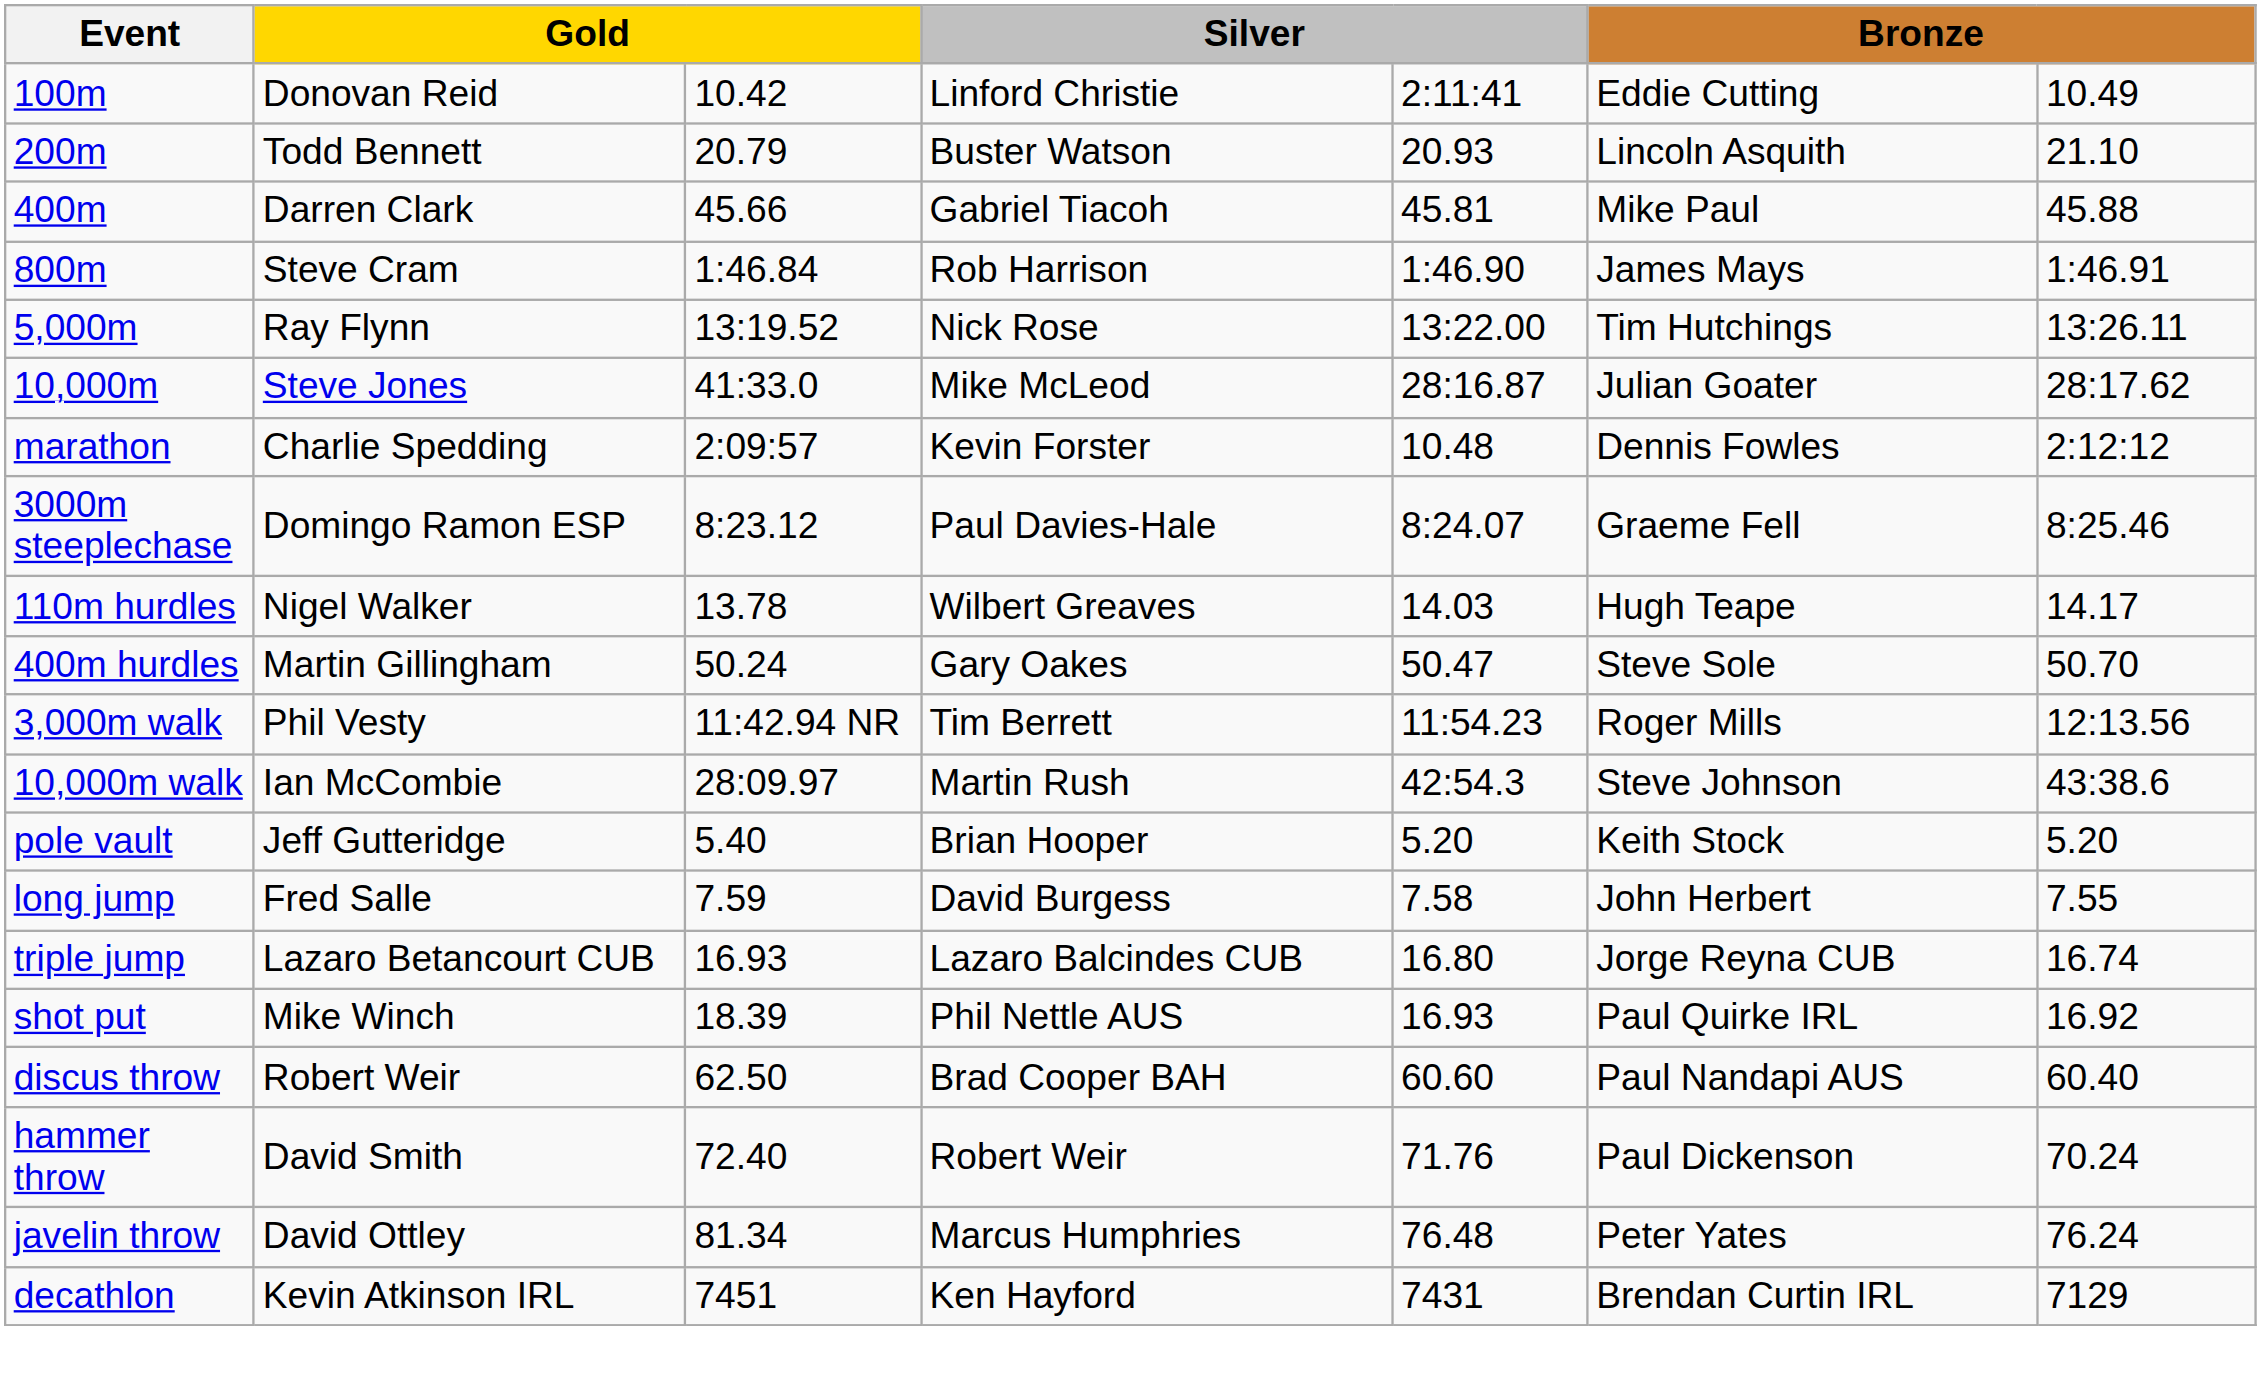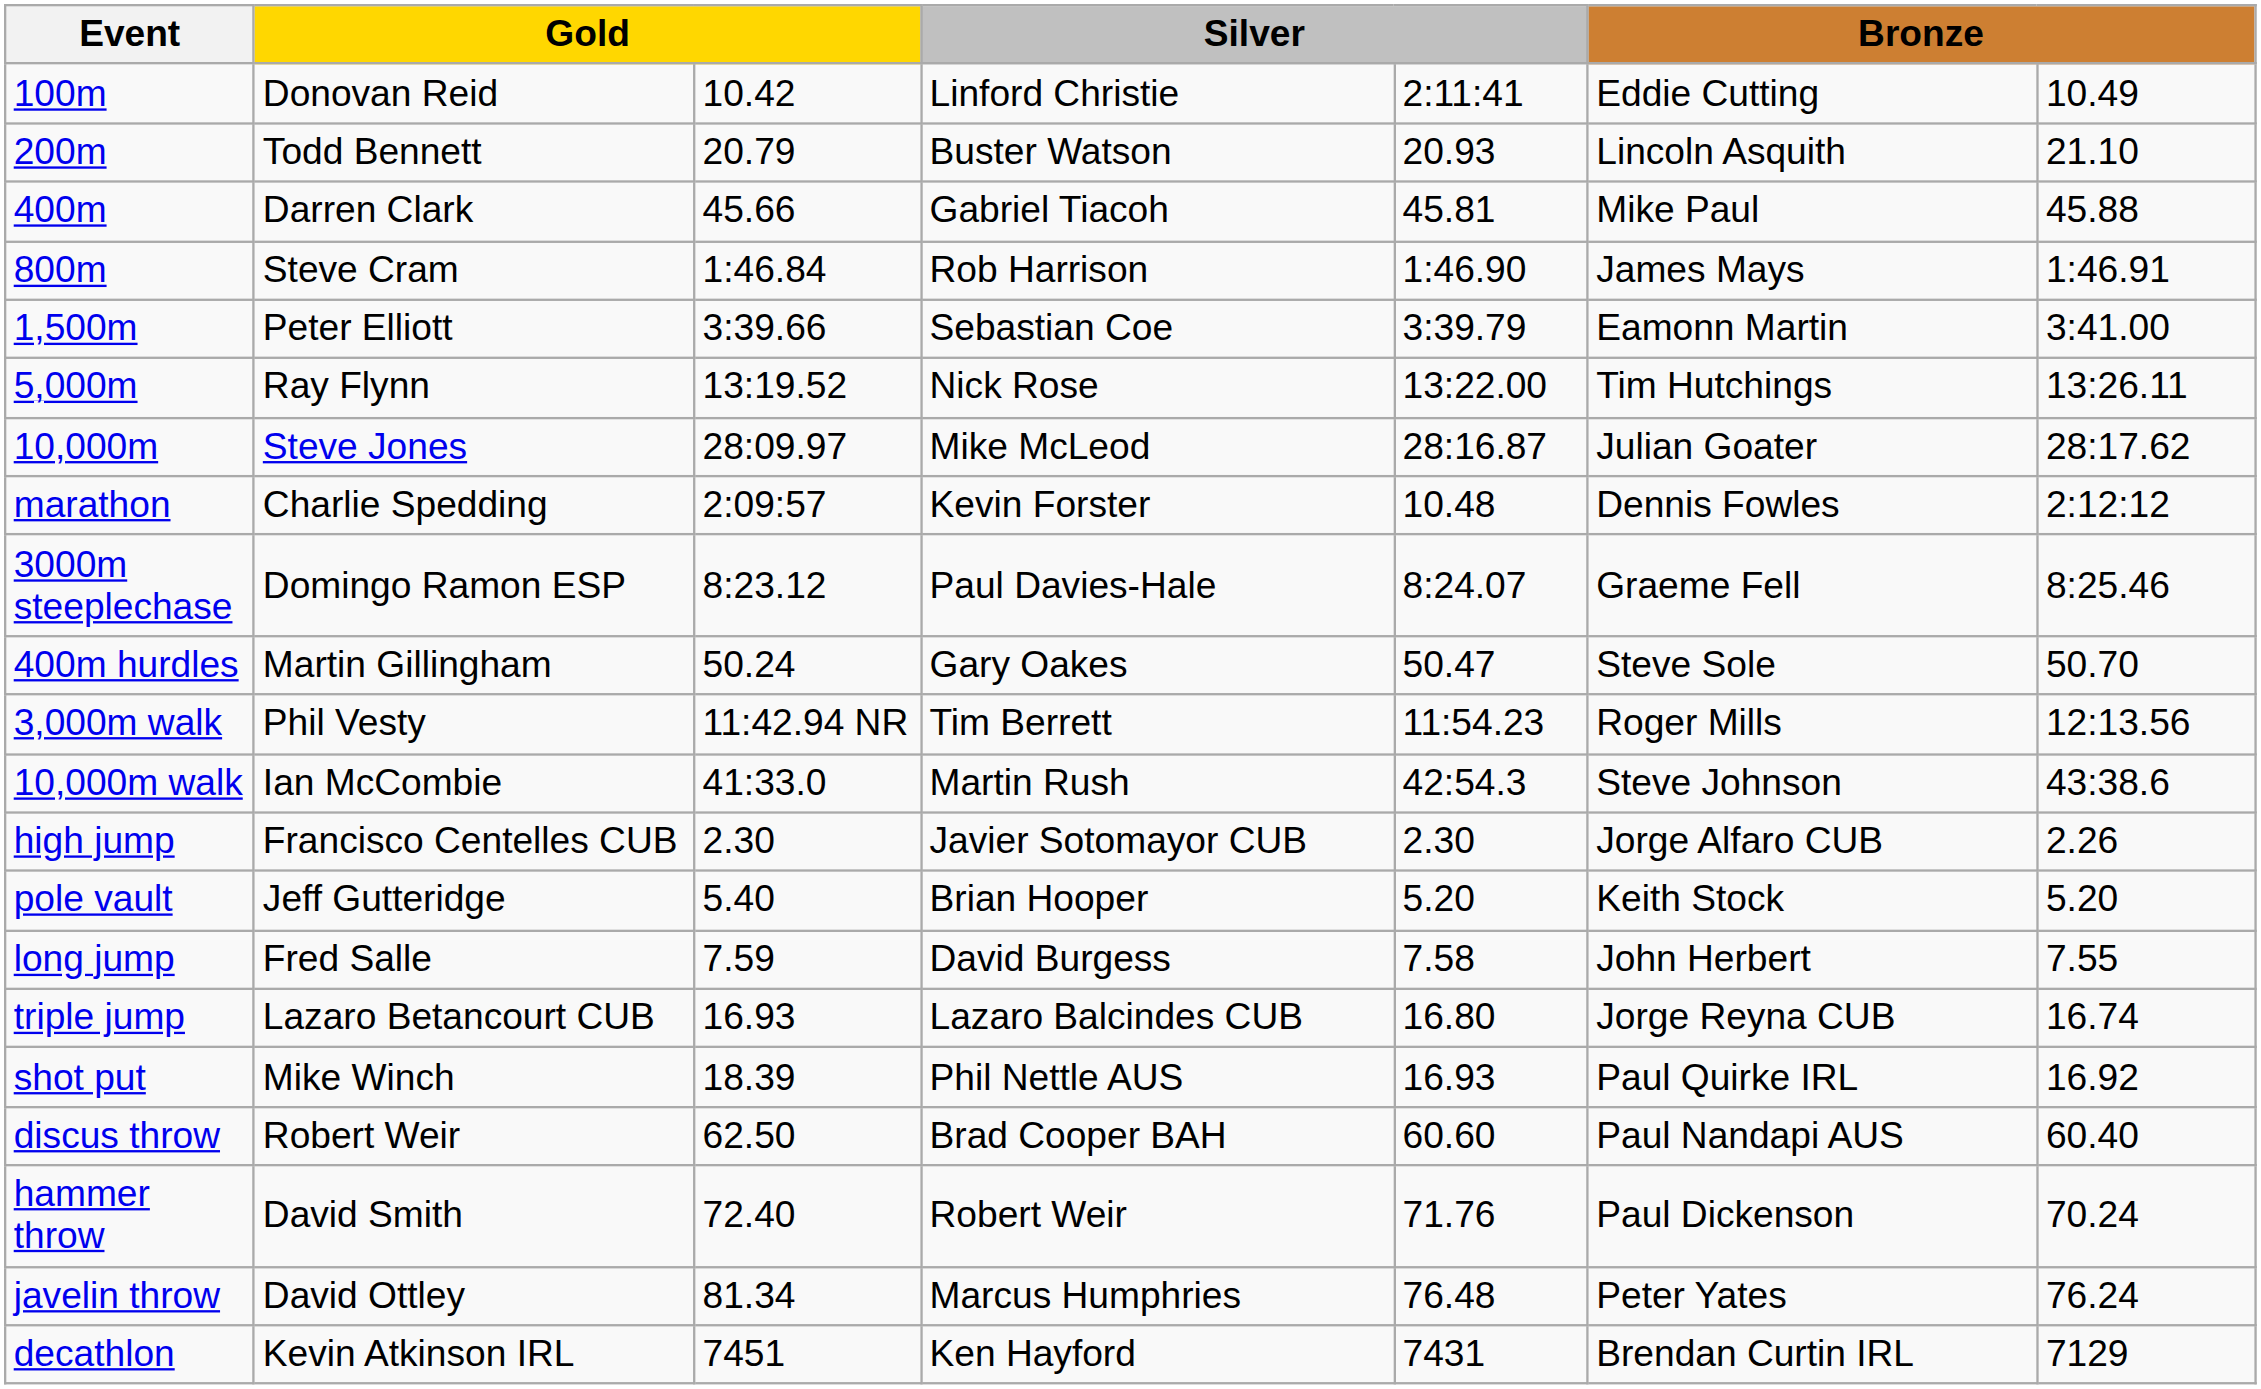+ row: (76, 328)
(756, 387) 41:33.0 -> (775, 446) 28:09.97
- row: (125, 605)
(767, 782) 28:09.97 -> (765, 782) 41:33.0
+ row: (94, 841)
